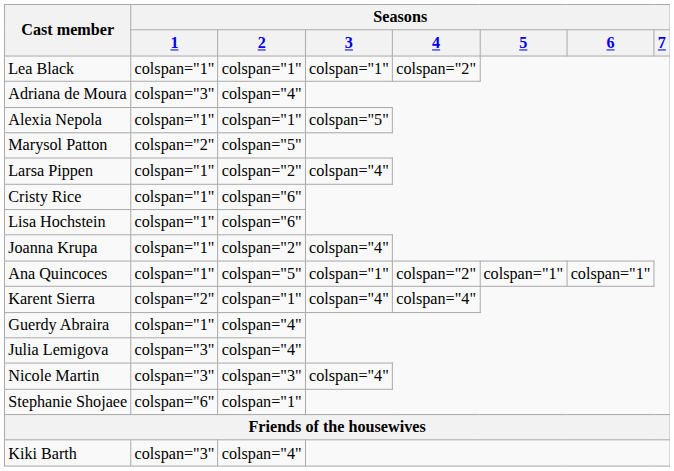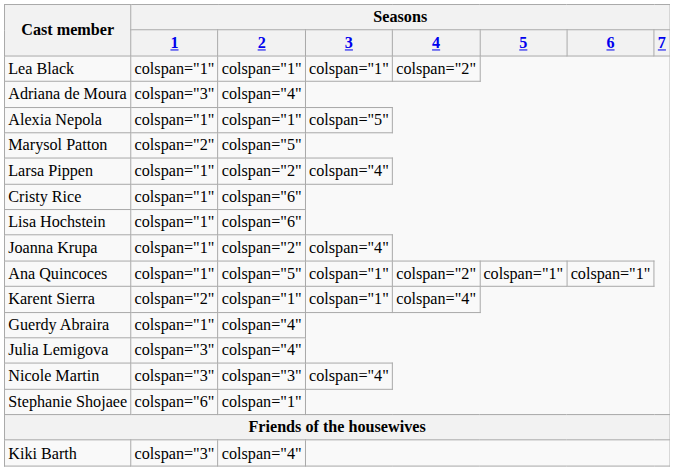(349, 299) colspan="4" -> (349, 299) colspan="1"
